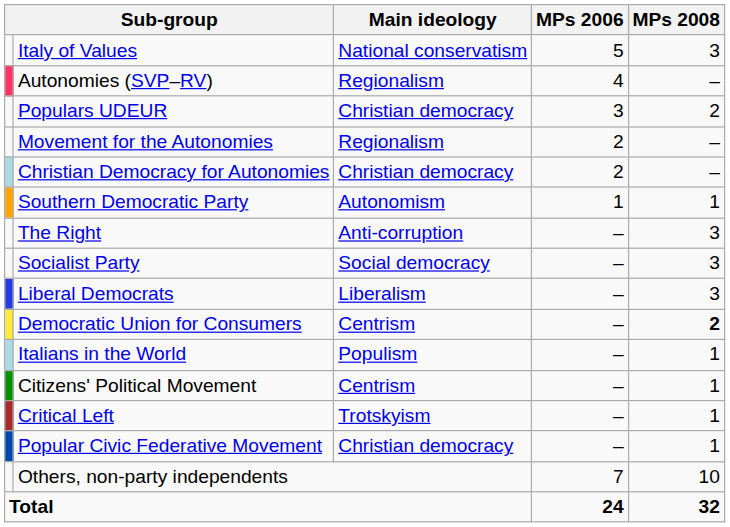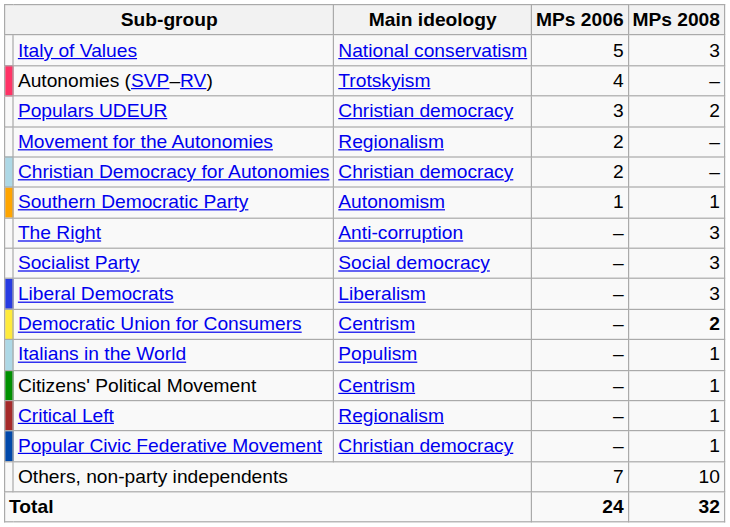(391, 80) Regionalism -> (384, 80) Trotskyism
(384, 415) Trotskyism -> (391, 415) Regionalism
